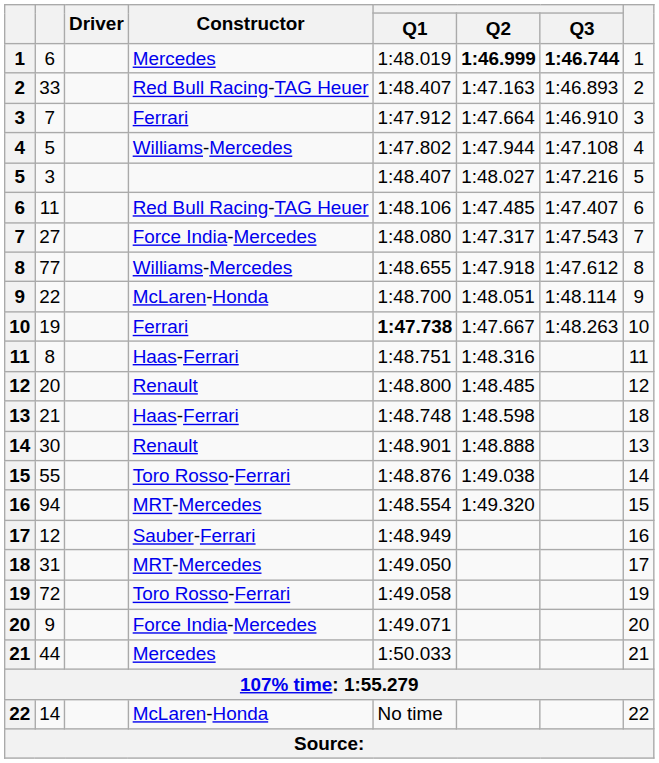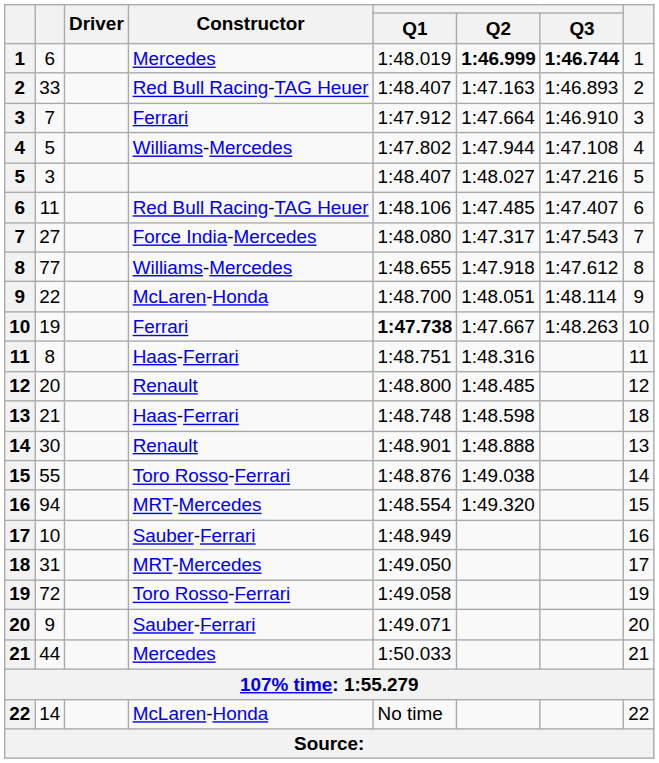(50, 535) 12 -> (50, 535) 10
(225, 624) Force India-Mercedes -> (194, 624) Sauber-Ferrari
